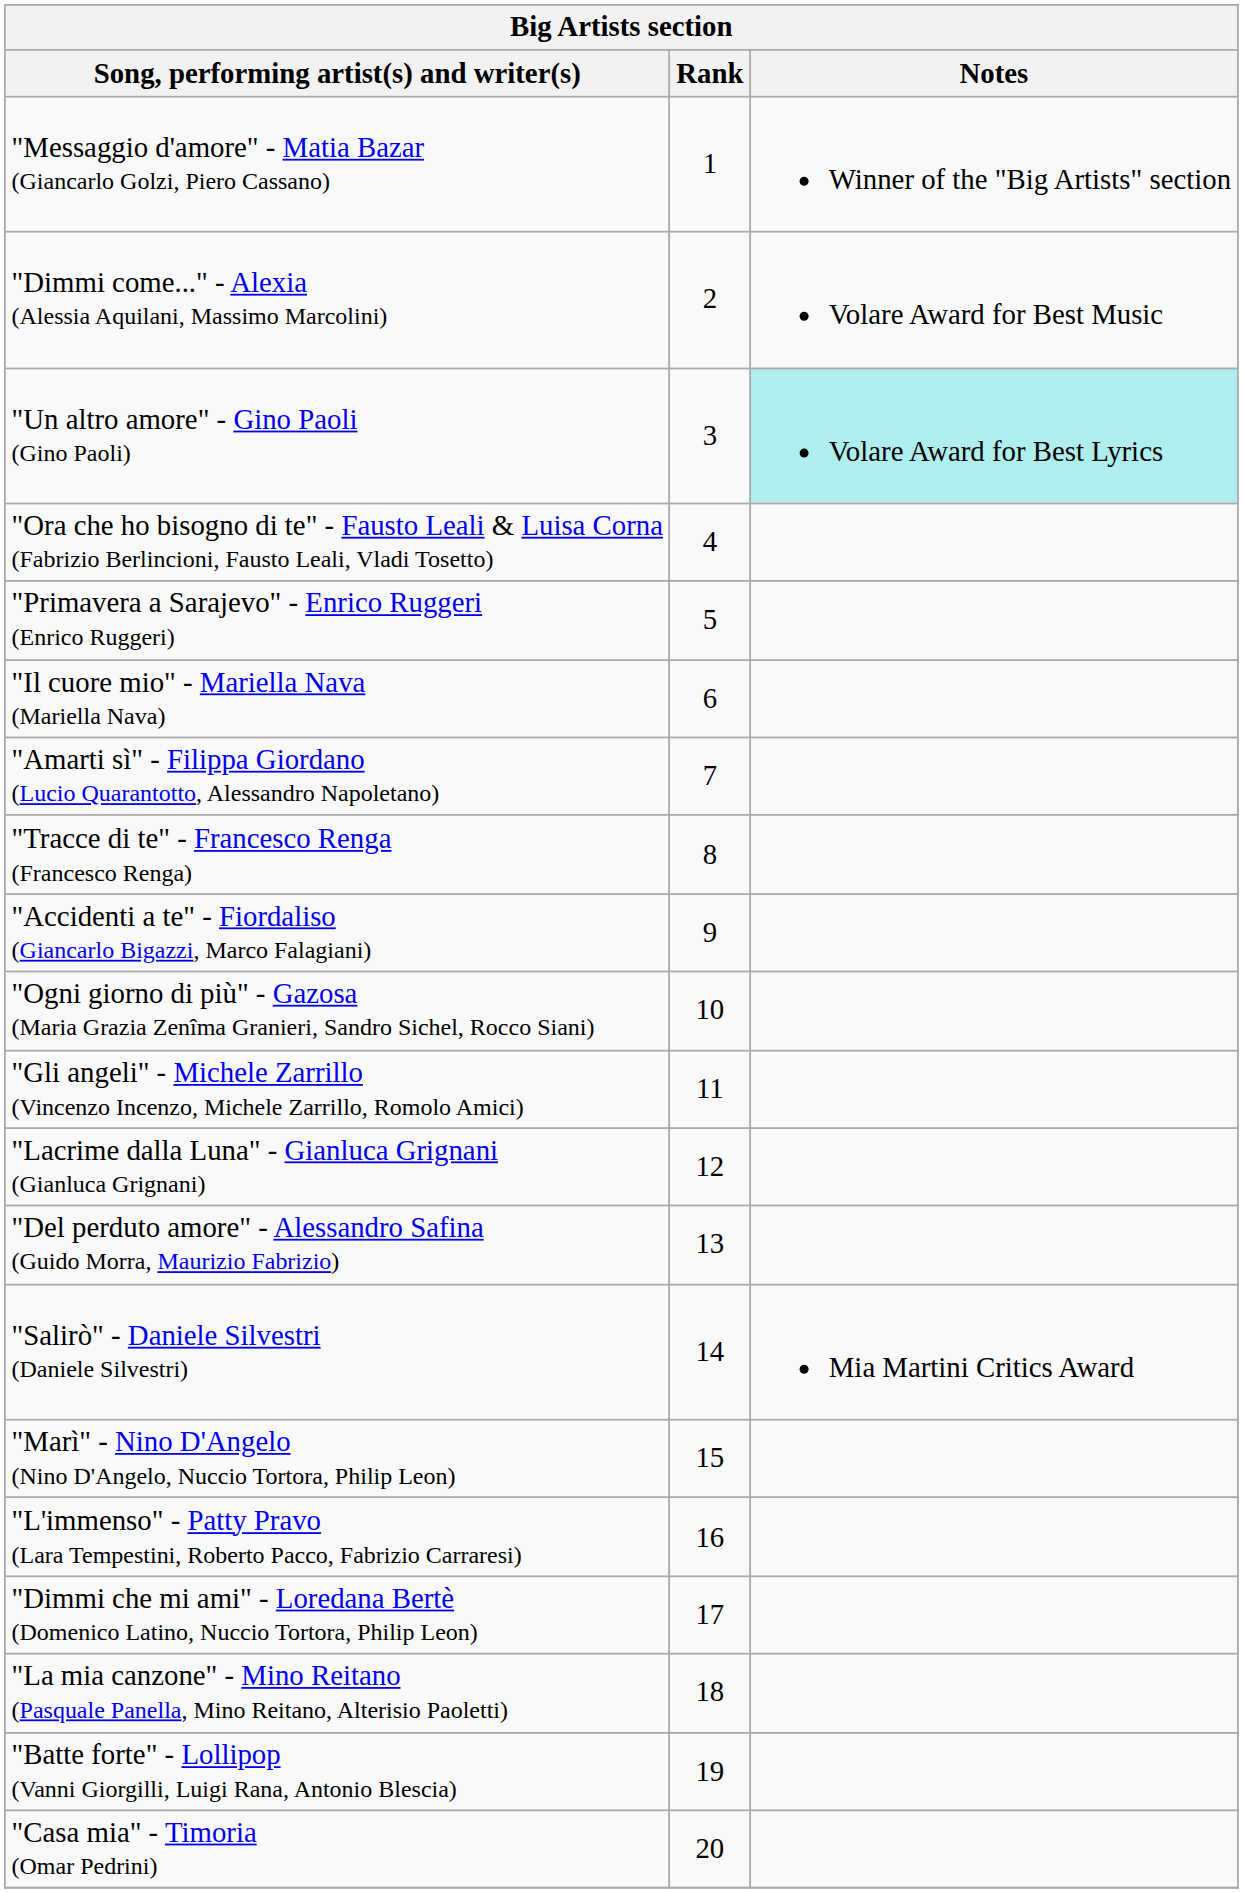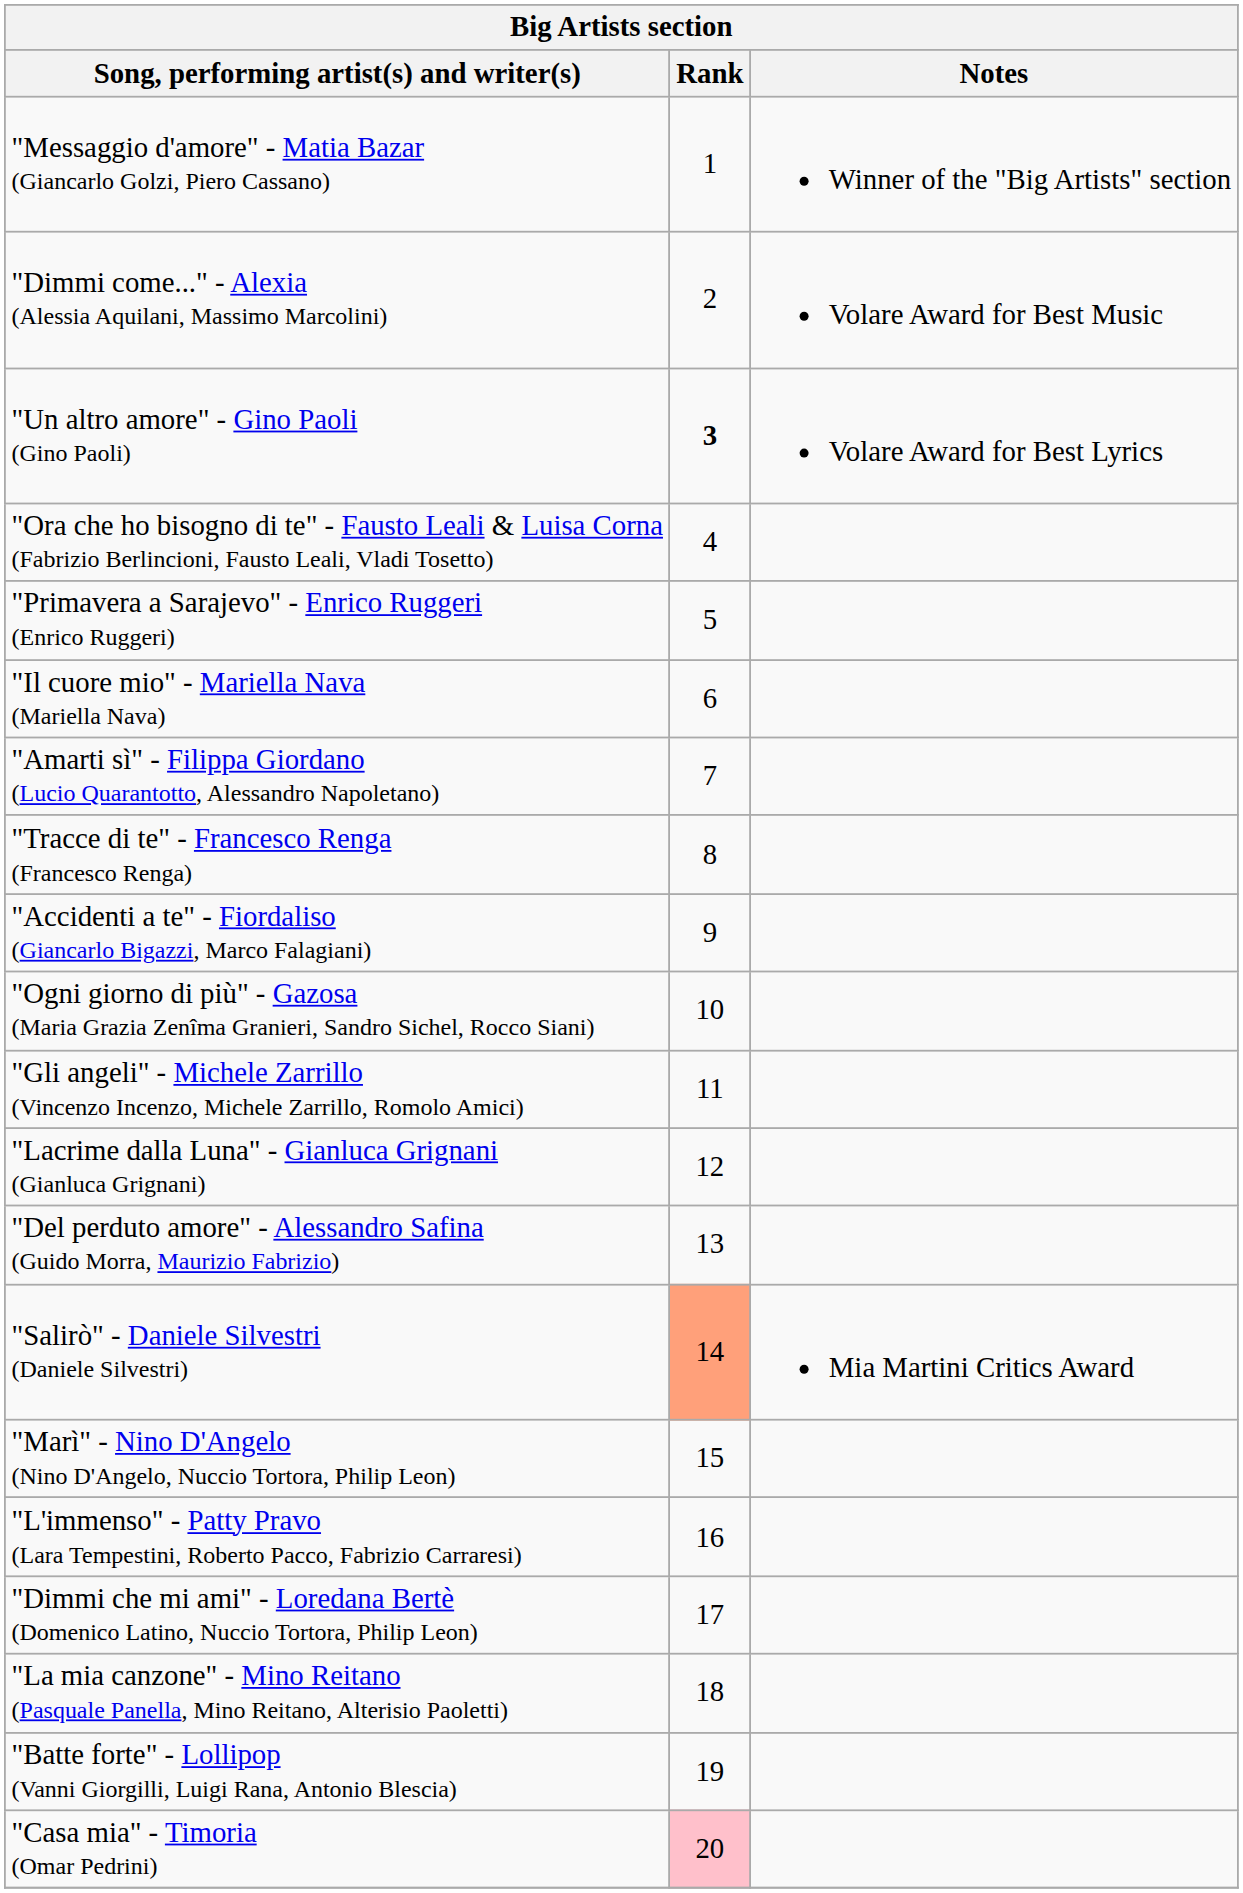(710, 435) normal -> (710, 435) bold
(994, 452) paleturquoise background -> (994, 452) no background
(710, 1351) no background -> (710, 1351) lightsalmon background
(710, 1848) no background -> (710, 1848) pink background
